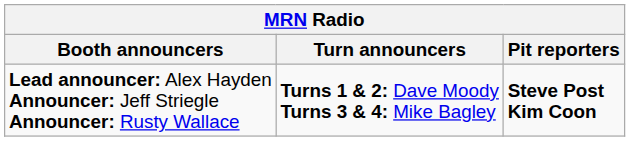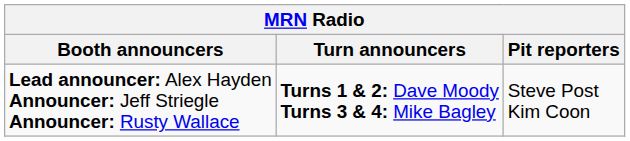(556, 100) bold -> (553, 100) normal
